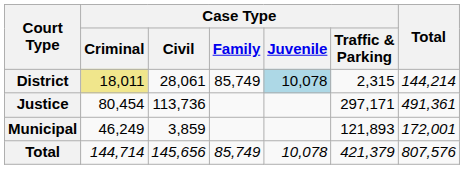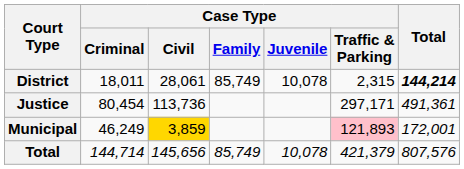(122, 81) khaki background -> (122, 81) no background
(304, 81) lightblue background -> (304, 81) no background
(429, 81) normal -> (429, 81) bold
(187, 128) no background -> (187, 128) gold background
(367, 128) no background -> (367, 128) pink background
